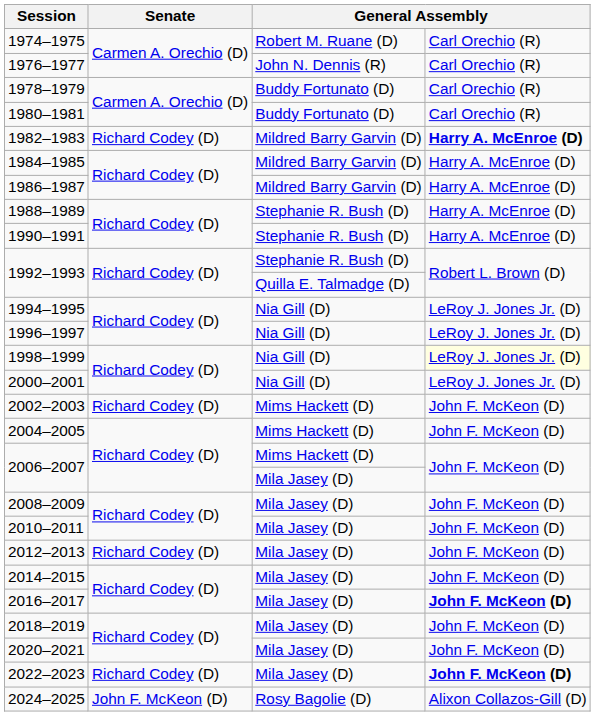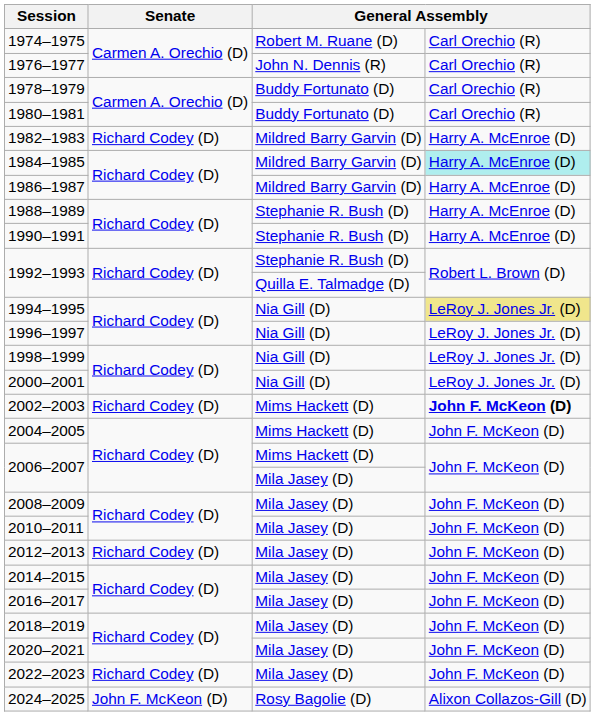(506, 138) bold -> (502, 138) normal
(502, 162) no background -> (502, 162) paleturquoise background
(505, 308) no background -> (505, 308) khaki background
(505, 357) lightyellow background -> (505, 357) no background
(497, 406) normal -> (500, 406) bold
(500, 601) bold -> (497, 601) normal
(500, 674) bold -> (497, 674) normal
